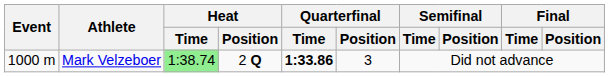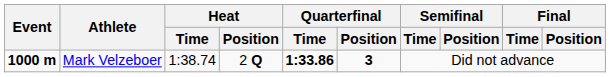(32, 61) normal -> (32, 61) bold
(191, 61) lightgreen background -> (192, 61) no background
(368, 61) normal -> (369, 61) bold
